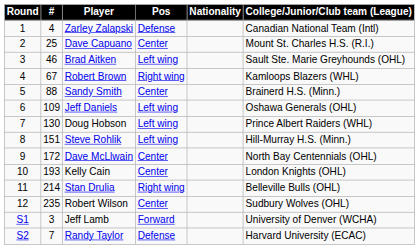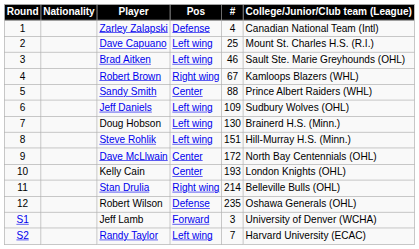columns swapped: (52, 12) <-> (215, 12)
(153, 44) Center -> (193, 44) Left wing
(293, 92) Brainerd H.S. (Minn.) -> (309, 92) Prince Albert Raiders (WHL)
(301, 108) Oshawa Generals (OHL) -> (297, 108) Sudbury Wolves (OHL)
(309, 124) Prince Albert Raiders (WHL) -> (293, 124) Brainerd H.S. (Minn.)
(153, 204) Center -> (191, 204) Defense
(297, 204) Sudbury Wolves (OHL) -> (301, 204) Oshawa Generals (OHL)
(156, 236) Defense -> (193, 236) Left wing
